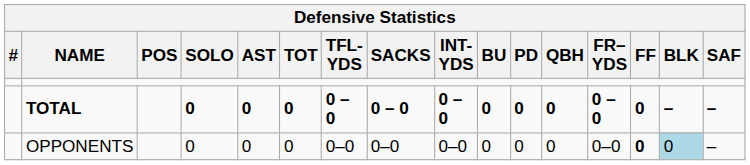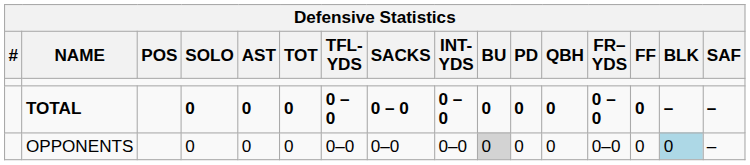(486, 145) no background -> (486, 145) lightgrey background
(640, 145) bold -> (640, 145) normal
